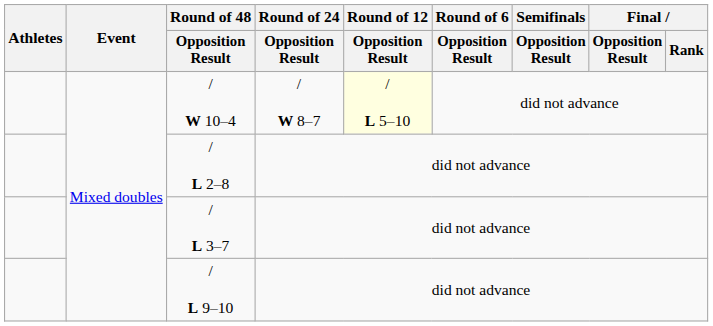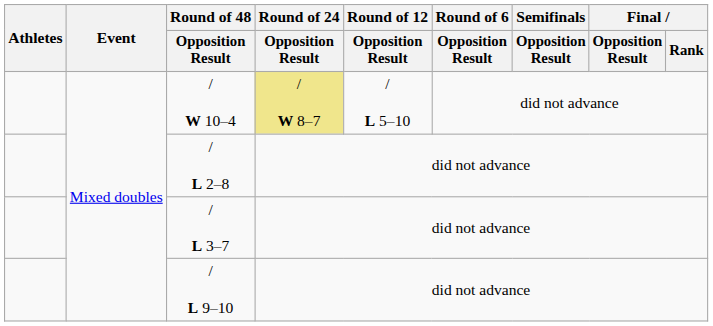(299, 103) no background -> (299, 103) khaki background
(388, 103) lightyellow background -> (388, 103) no background
